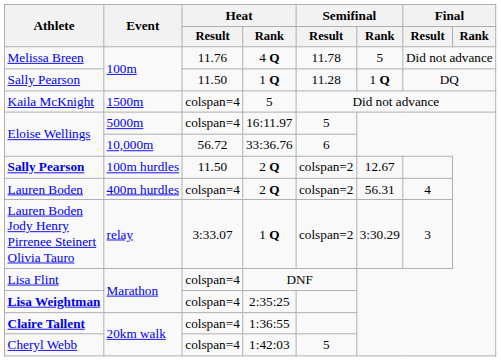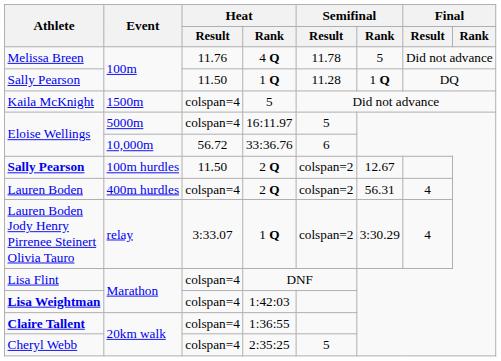(428, 234) 3 -> (428, 234) 4
(269, 301) 2:35:25 -> (269, 301) 1:42:03
(269, 345) 1:42:03 -> (269, 345) 2:35:25
